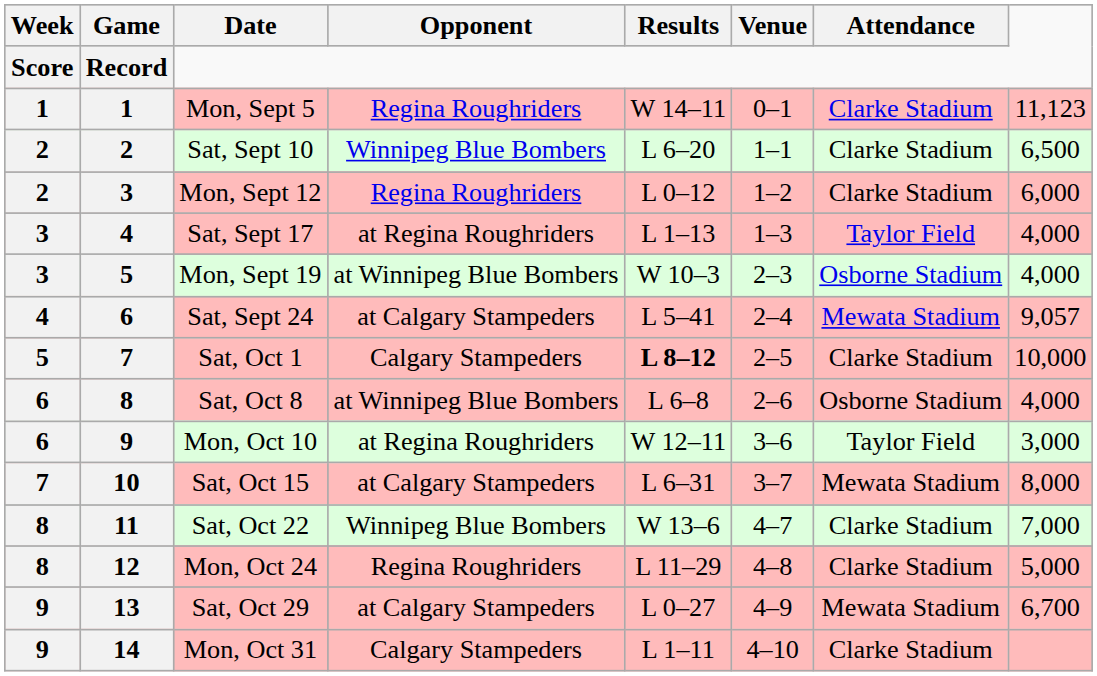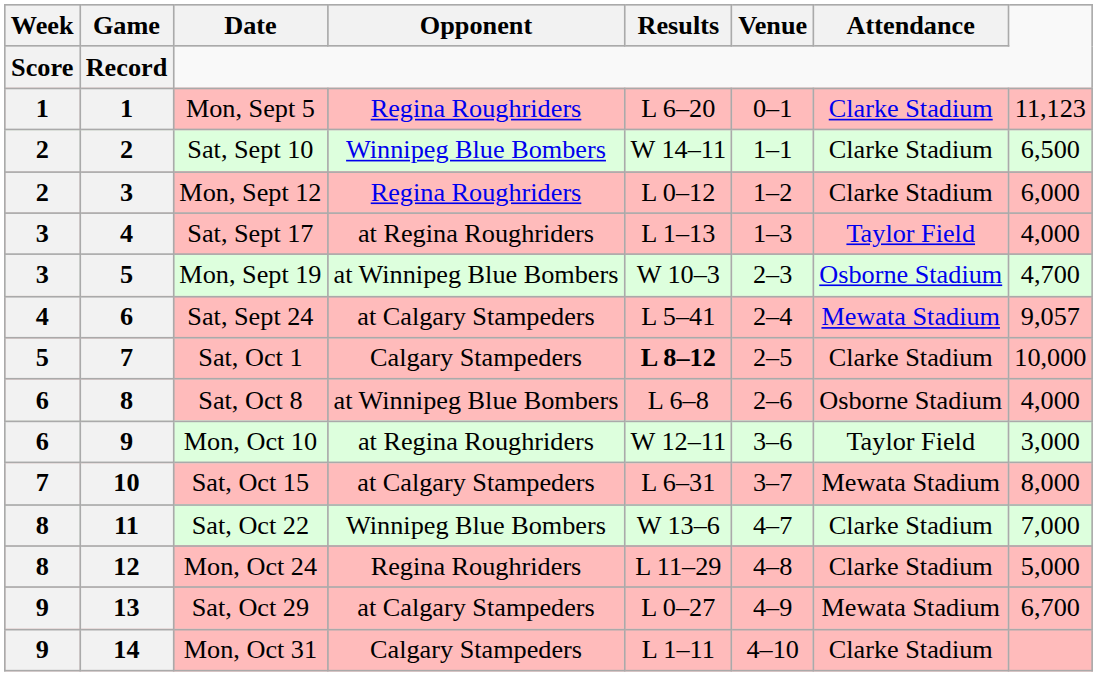(678, 108) W 14–11 -> (678, 108) L 6–20
(678, 150) L 6–20 -> (678, 150) W 14–11
(1050, 274) 4,000 -> (1050, 274) 4,700
